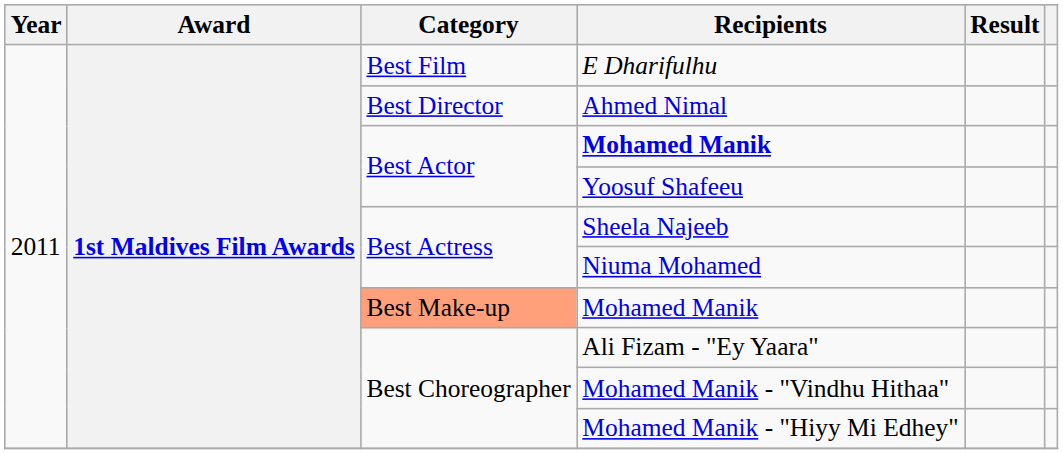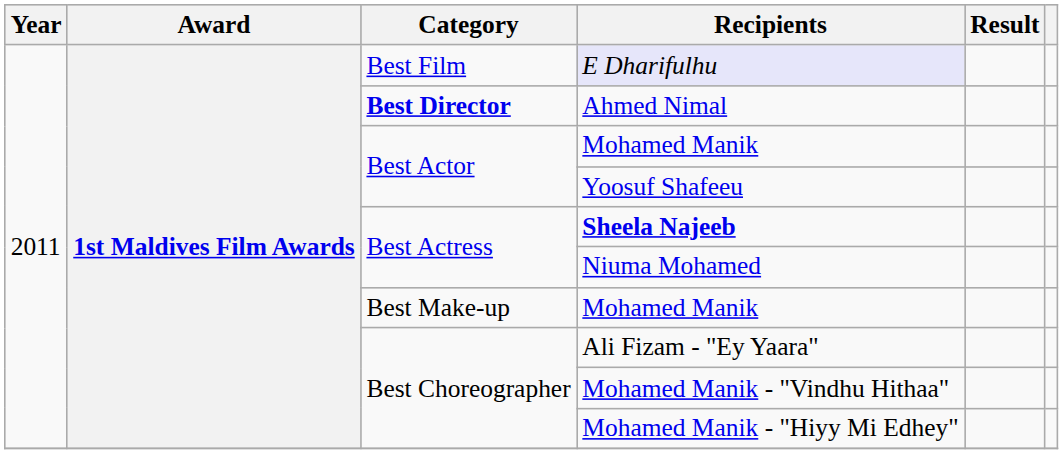(650, 65) no background -> (650, 65) lavender background
(435, 105) normal -> (439, 105) bold
(677, 145) bold -> (670, 145) normal
(655, 226) normal -> (659, 226) bold
(438, 307) lightsalmon background -> (438, 307) no background
